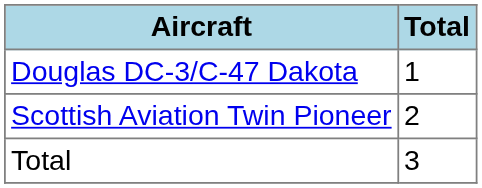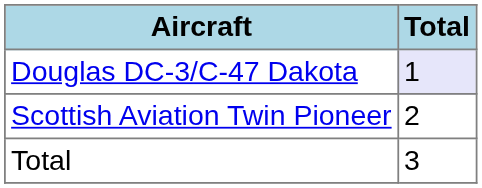(412, 71) no background -> (412, 71) lavender background
